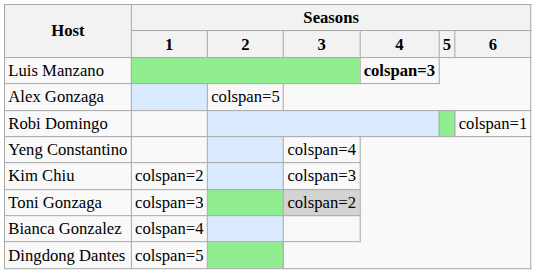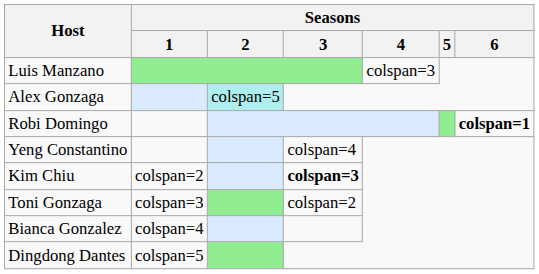(399, 70) bold -> (401, 70) normal
(245, 96) no background -> (245, 96) paleturquoise background
(493, 123) normal -> (494, 123) bold
(322, 176) normal -> (323, 176) bold
(322, 202) lightgrey background -> (322, 202) no background
